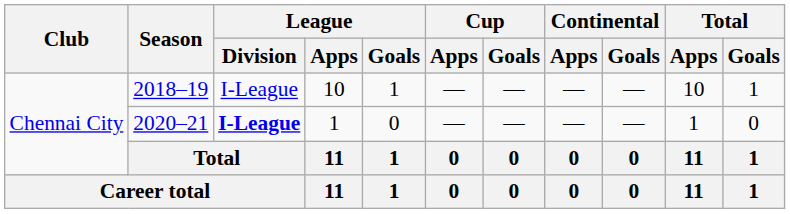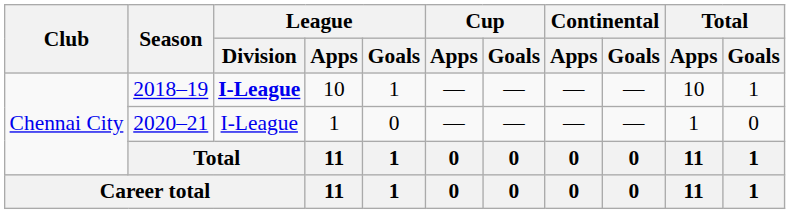(259, 89) normal -> (259, 89) bold
(259, 123) bold -> (259, 123) normal
